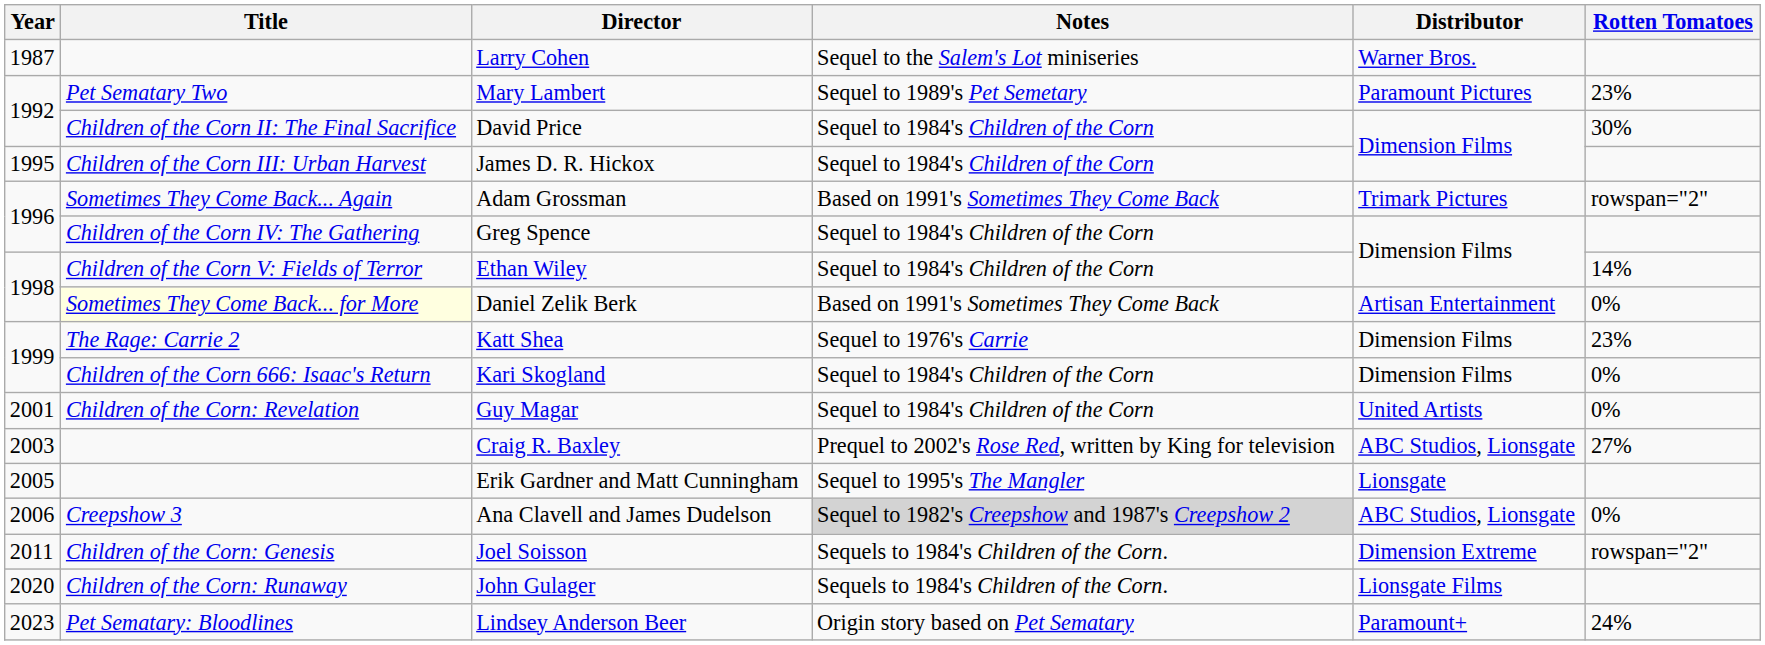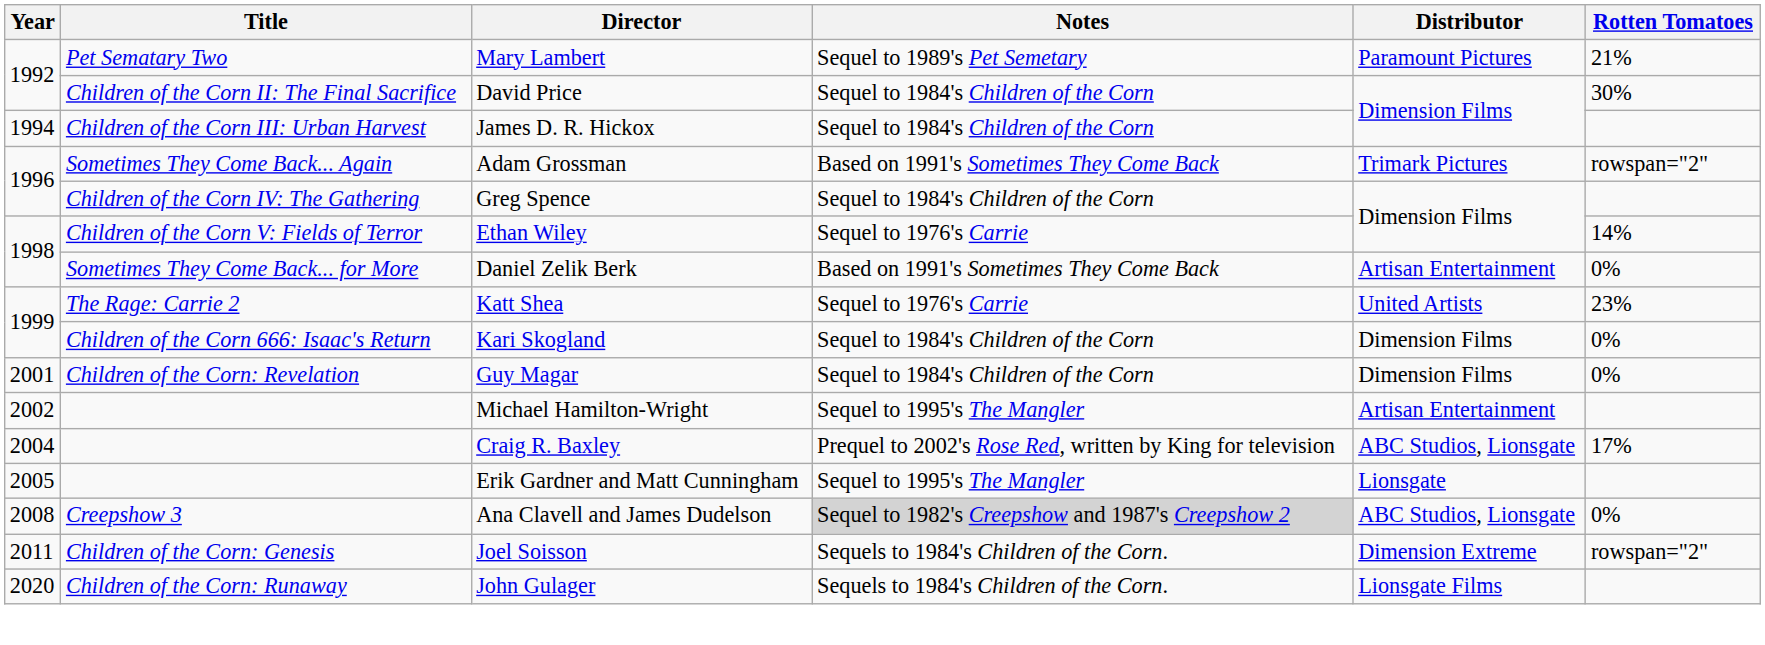- row: (533, 57)
(1611, 92) 23% -> (1611, 57) 21%
(32, 163) 1995 -> (32, 127) 1994
(985, 269) Sequel to 1984's Children of the Corn -> (923, 233) Sequel to 1976's Carrie
(242, 304) lightyellow background -> (242, 269) no background
(1435, 339) Dimension Films -> (1420, 304) United Artists
(1420, 410) United Artists -> (1435, 374) Dimension Films
+ row: (592, 410)
(32, 445) 2003 -> (32, 445) 2004
(1611, 445) 27% -> (1611, 445) 17%
(32, 515) 2006 -> (32, 515) 2008
- row: (581, 621)
